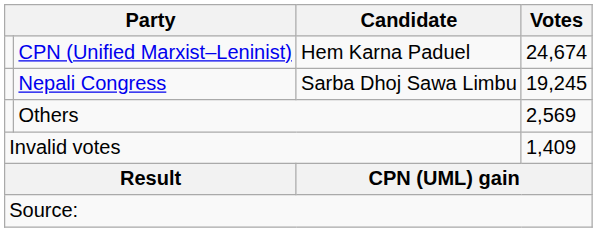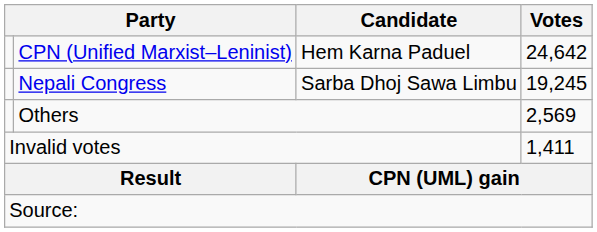(557, 52) 24,674 -> (557, 52) 24,642
(551, 147) 1,409 -> (550, 147) 1,411
